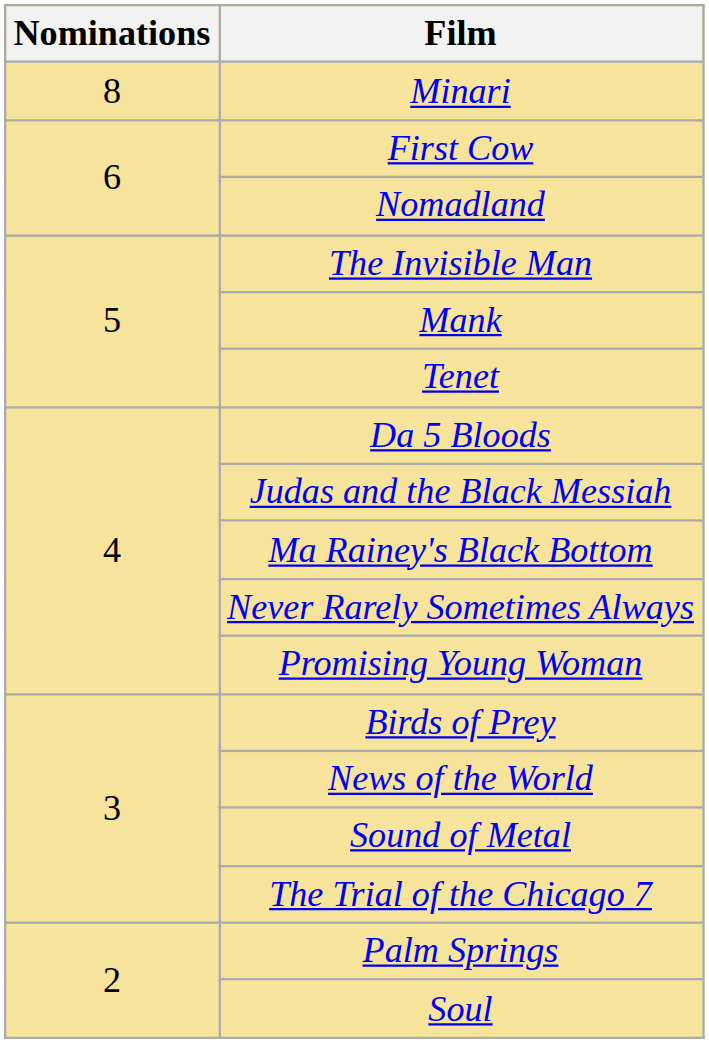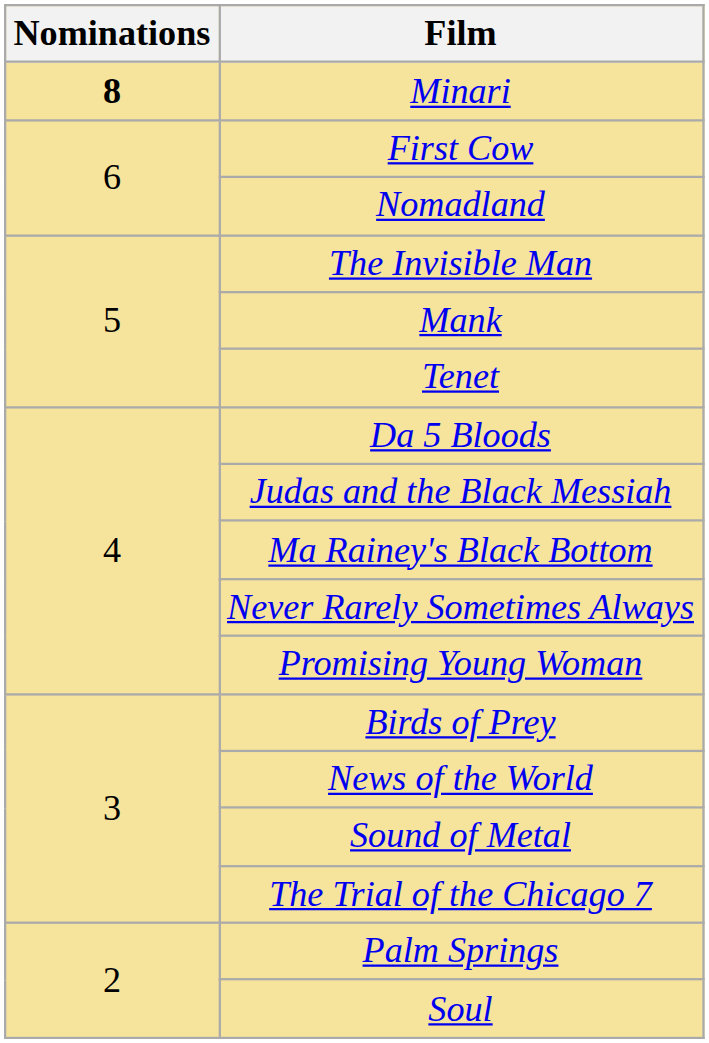(112, 90) normal -> (112, 90) bold
